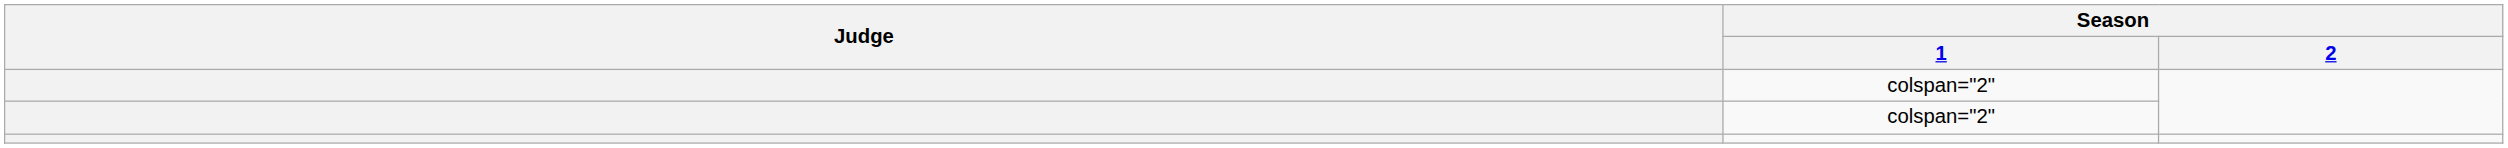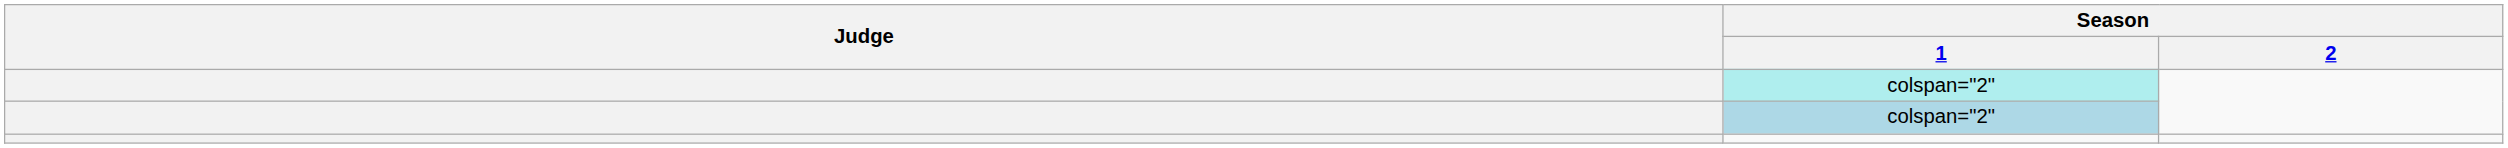(1941, 85) no background -> (1941, 85) paleturquoise background
(1941, 117) no background -> (1941, 117) lightblue background
